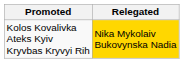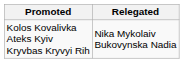(135, 39) gold background -> (135, 39) no background
